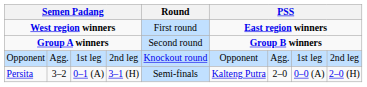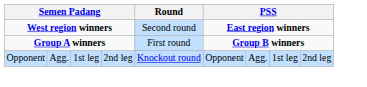(175, 27) First round -> (169, 27) Second round
(175, 43) Second round -> (169, 43) First round
- row: (20, 74)
